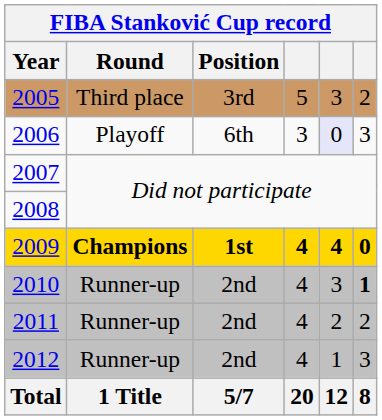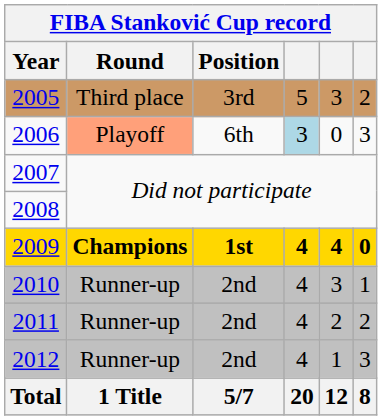(130, 135) no background -> (130, 135) lightsalmon background
(302, 135) no background -> (302, 135) lightblue background
(336, 135) lavender background -> (336, 135) no background
(365, 284) bold -> (365, 284) normal
